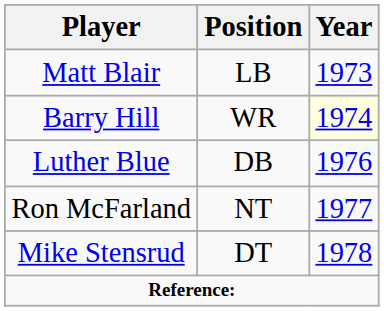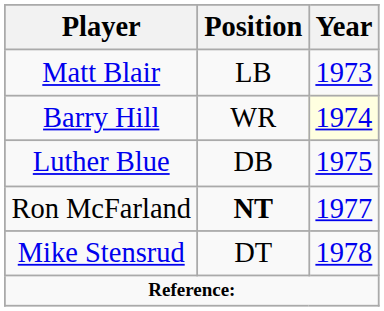(344, 162) 1976 -> (344, 162) 1975
(253, 207) normal -> (253, 207) bold
